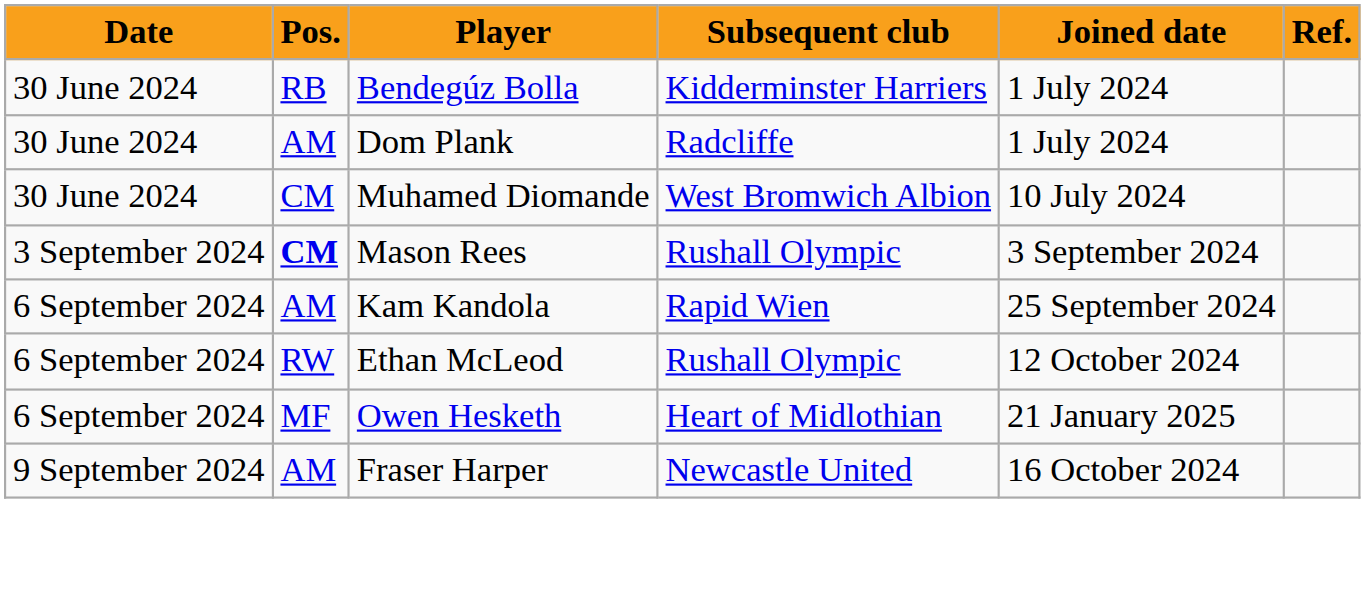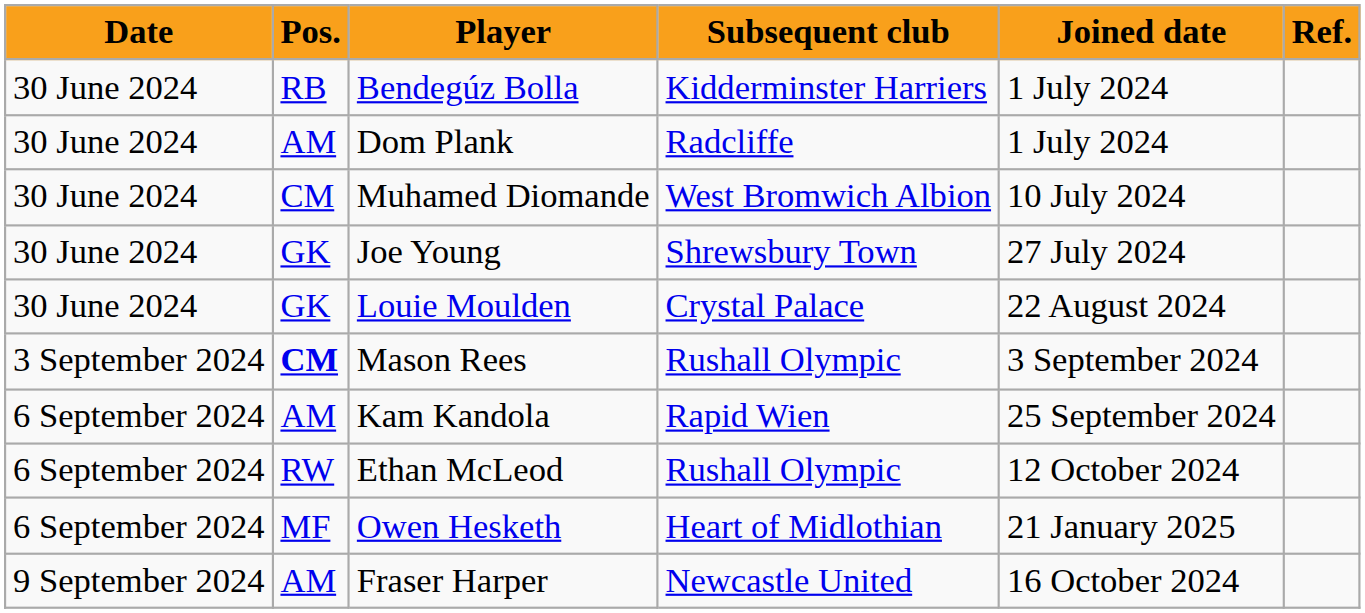+ row: (429, 251)
+ row: (464, 305)
